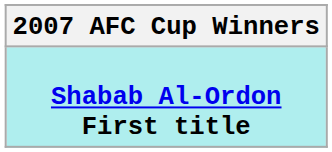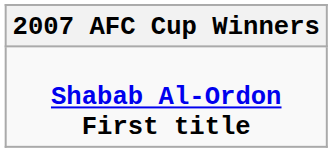(166, 112) paleturquoise background -> (166, 112) no background
